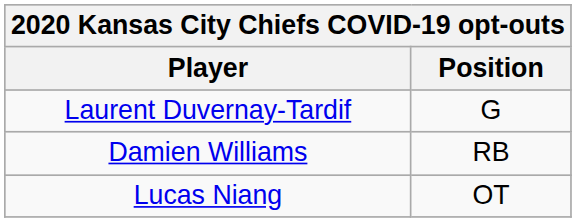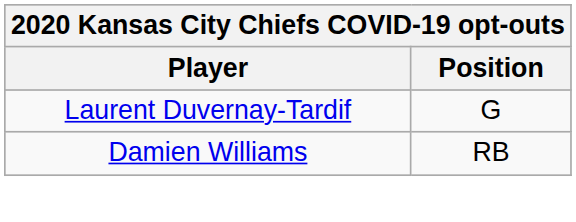- row: (208, 195)
